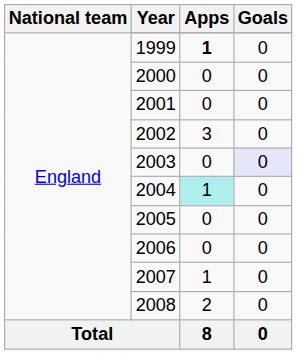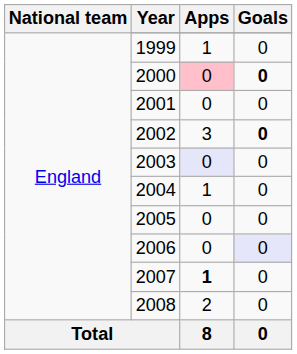(207, 47) bold -> (207, 47) normal
(207, 76) no background -> (207, 76) pink background
(263, 76) normal -> (263, 76) bold
(263, 133) normal -> (263, 133) bold
(207, 162) no background -> (207, 162) lavender background
(263, 162) lavender background -> (263, 162) no background
(207, 190) paleturquoise background -> (207, 190) no background
(263, 248) no background -> (263, 248) lavender background
(207, 276) normal -> (207, 276) bold
